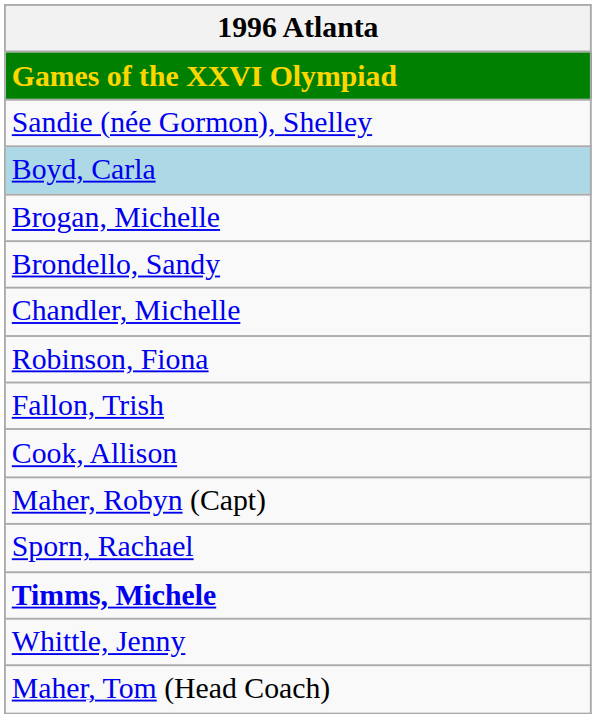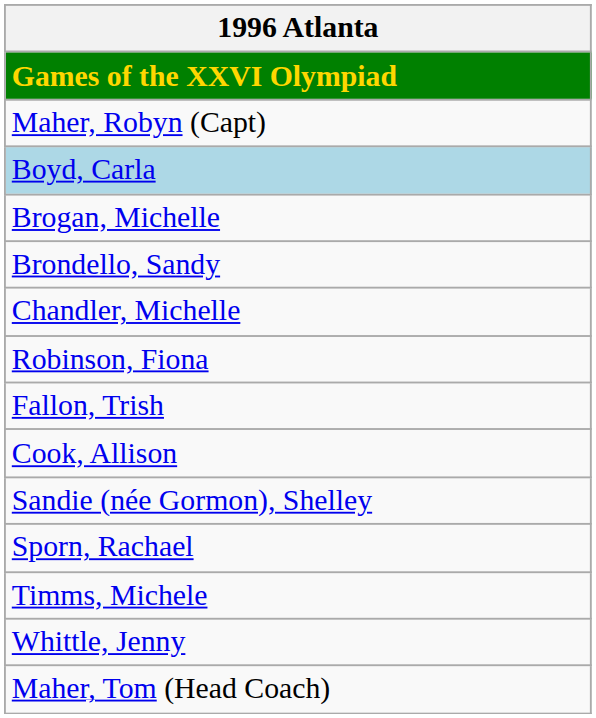(192, 122) Sandie (née Gormon), Shelley -> (139, 122) Maher, Robyn (Capt)
(139, 500) Maher, Robyn (Capt) -> (192, 500) Sandie (née Gormon), Shelley
(114, 594) bold -> (110, 594) normal
